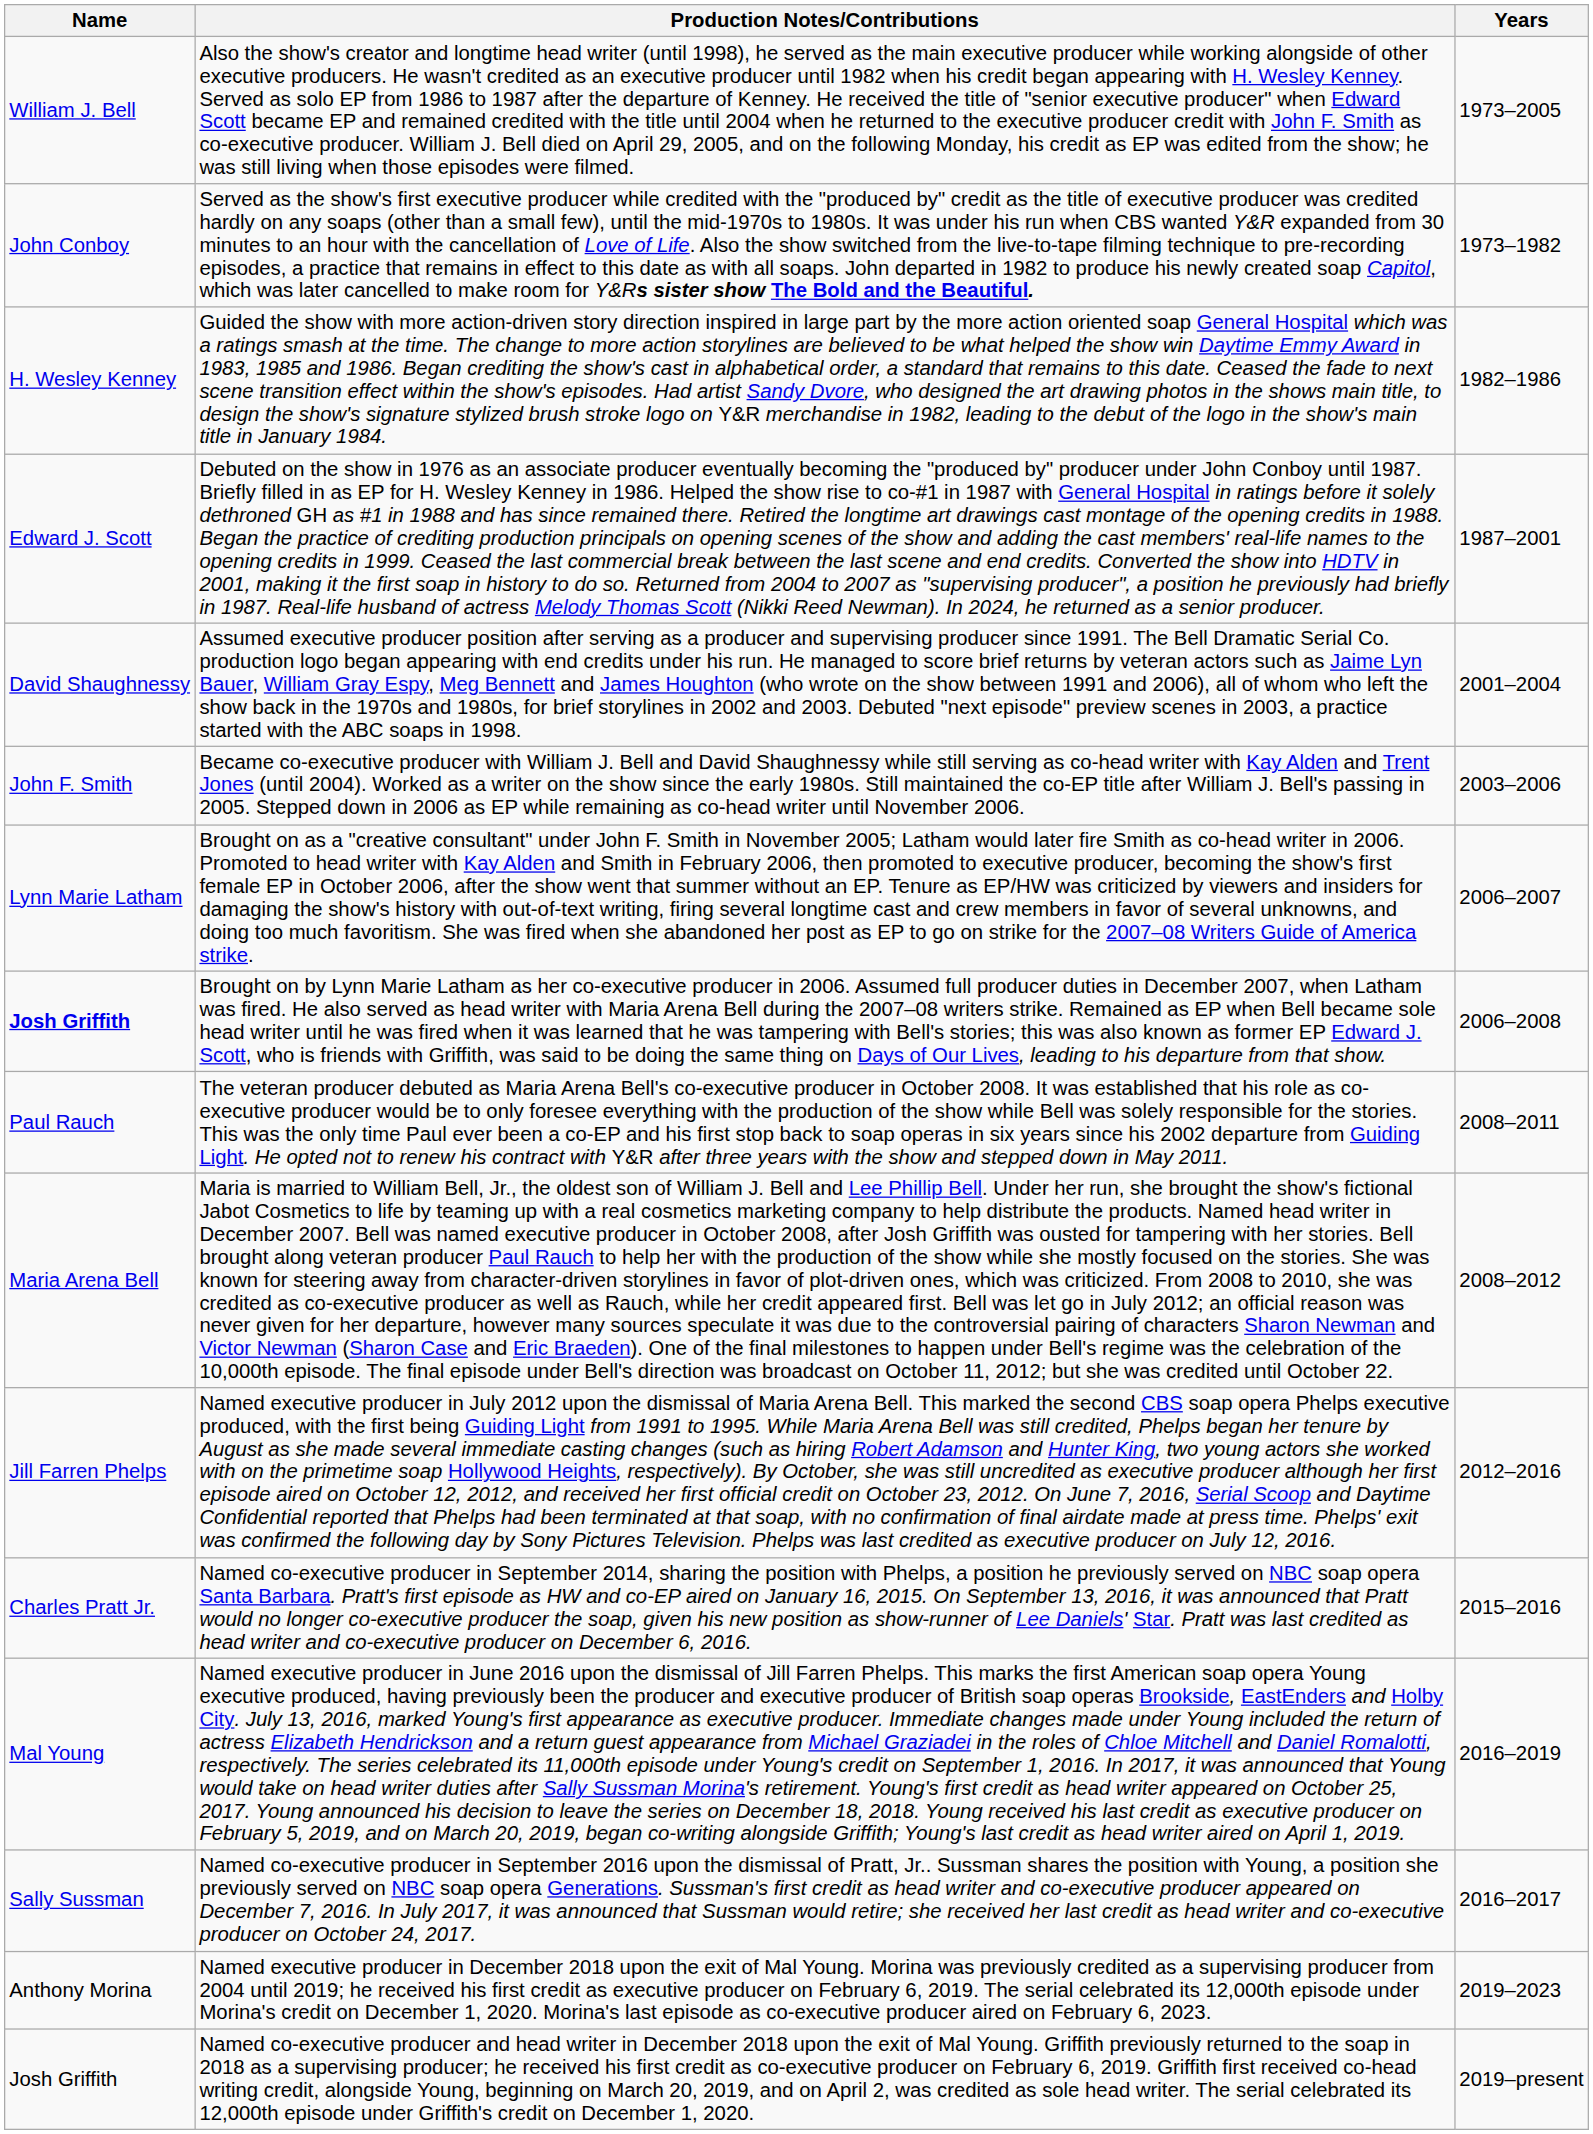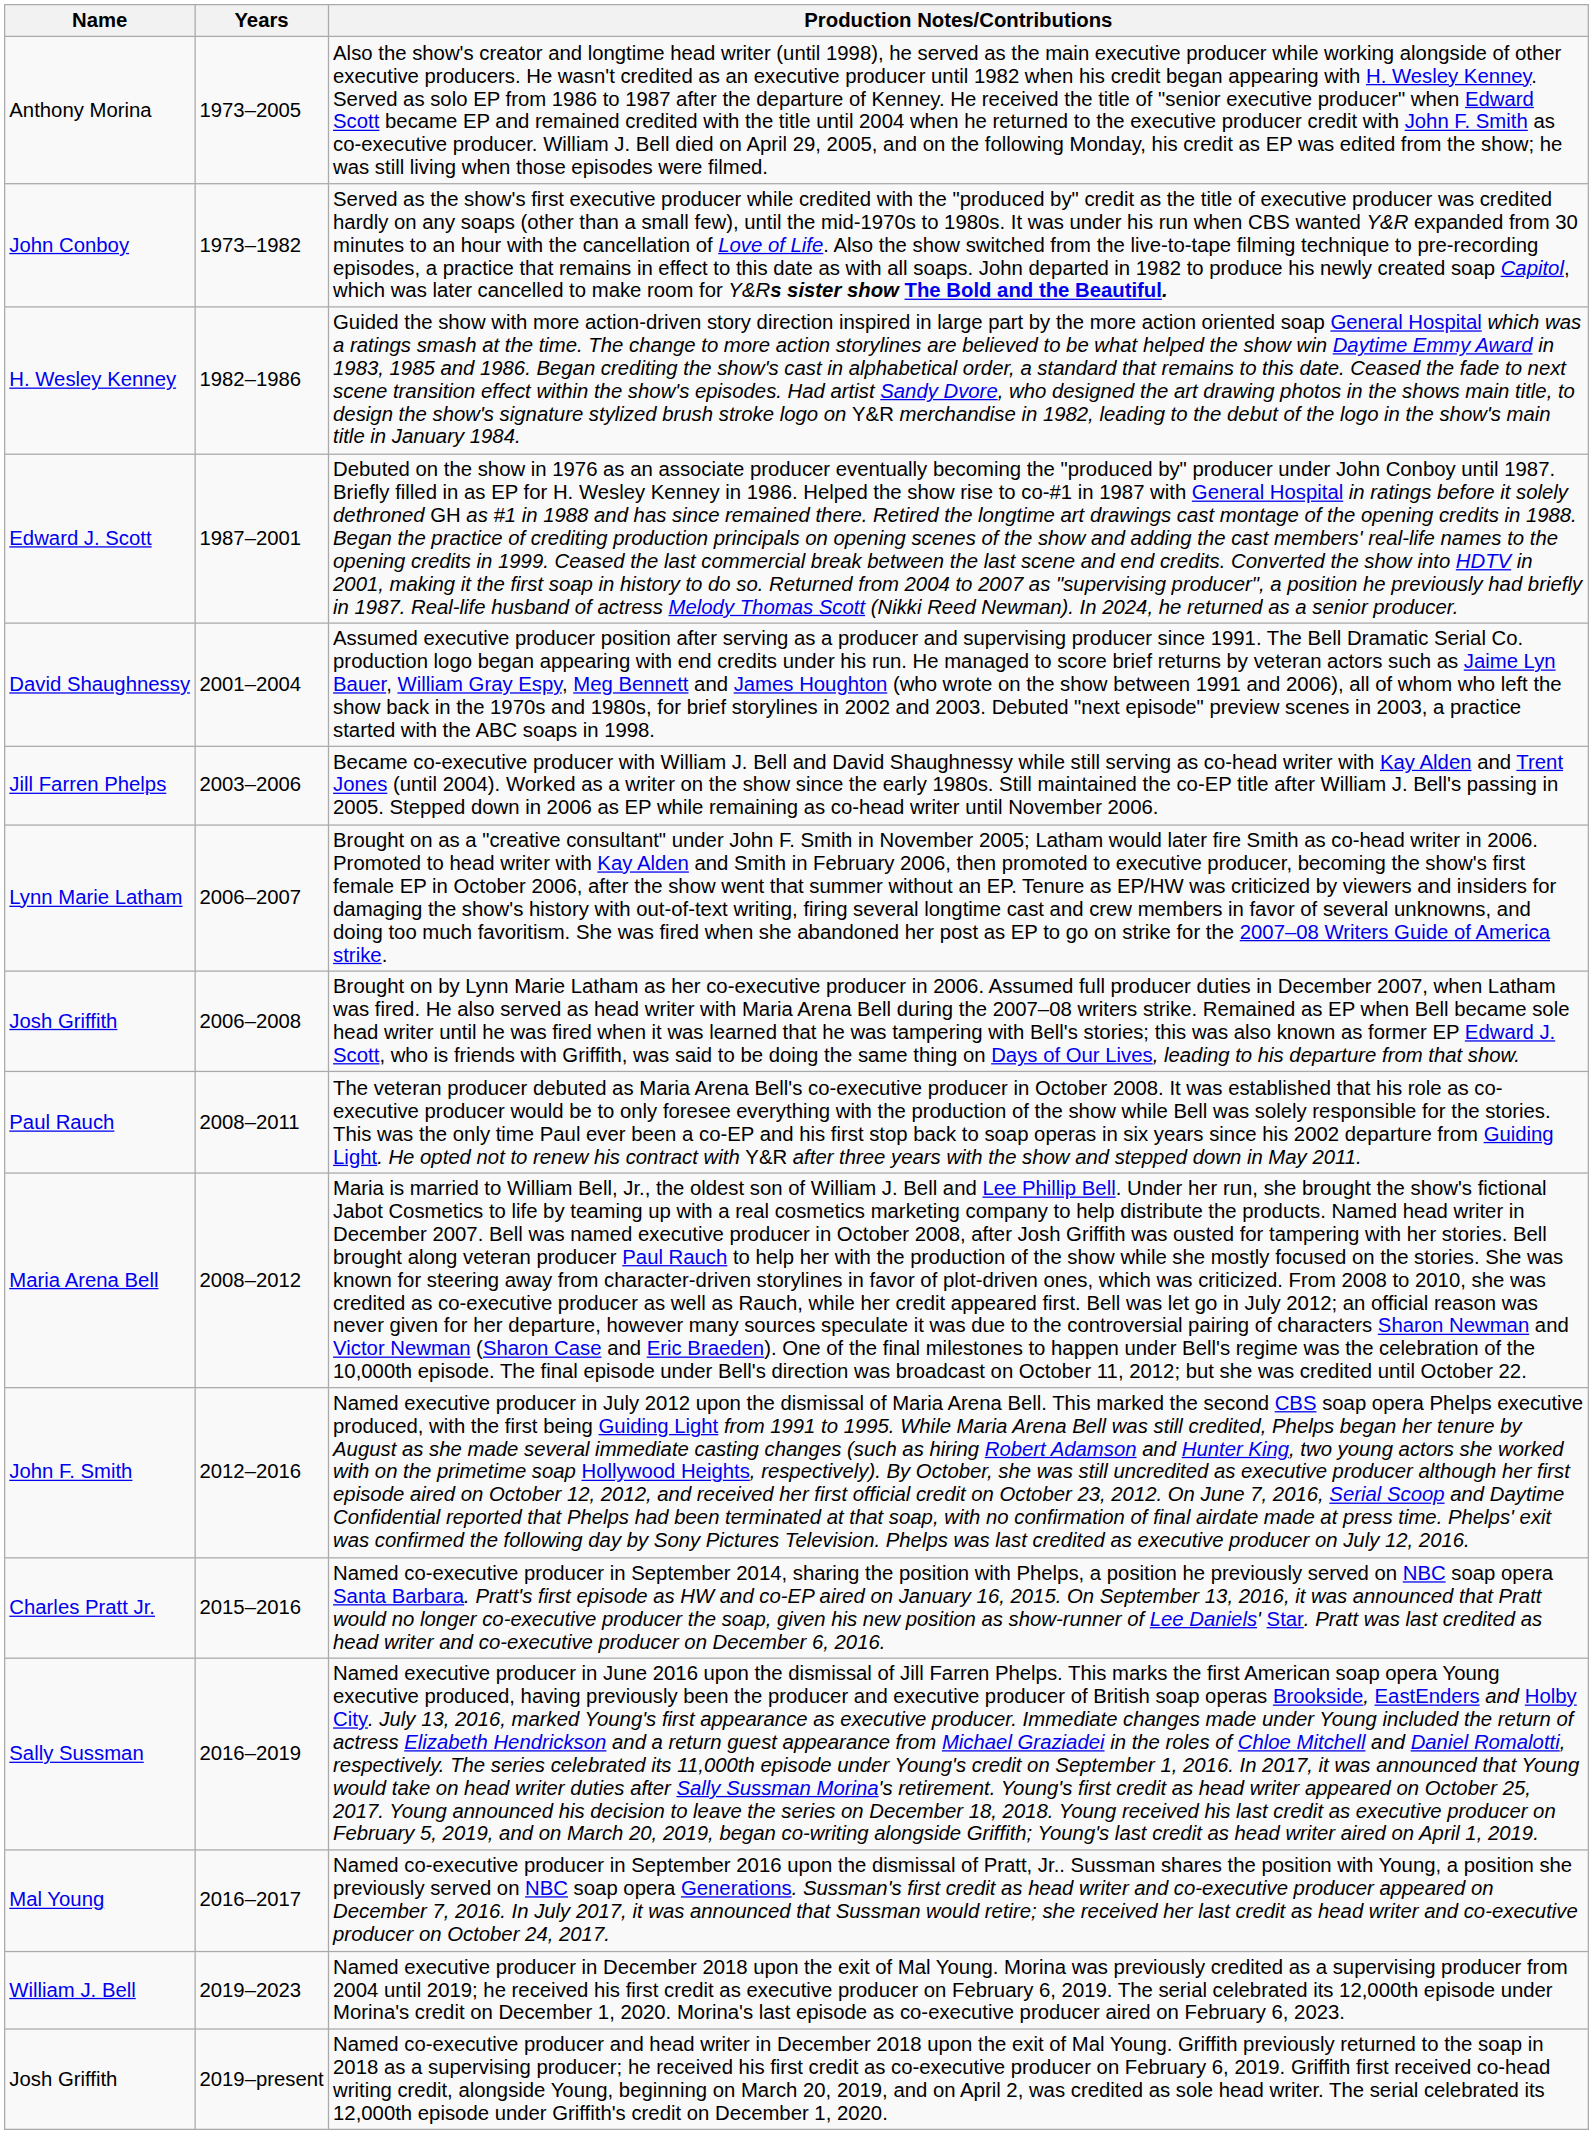columns swapped: (1521, 20) <-> (825, 20)
(73, 109) William J. Bell -> (80, 109) Anthony Morina
(71, 785) John F. Smith -> (88, 785) Jill Farren Phelps
(70, 1021) bold -> (63, 1021) normal
(88, 1472) Jill Farren Phelps -> (71, 1472) John F. Smith
(57, 1754) Mal Young -> (77, 1754) Sally Sussman
(77, 1900) Sally Sussman -> (57, 1900) Mal Young
(80, 1989) Anthony Morina -> (73, 1989) William J. Bell
